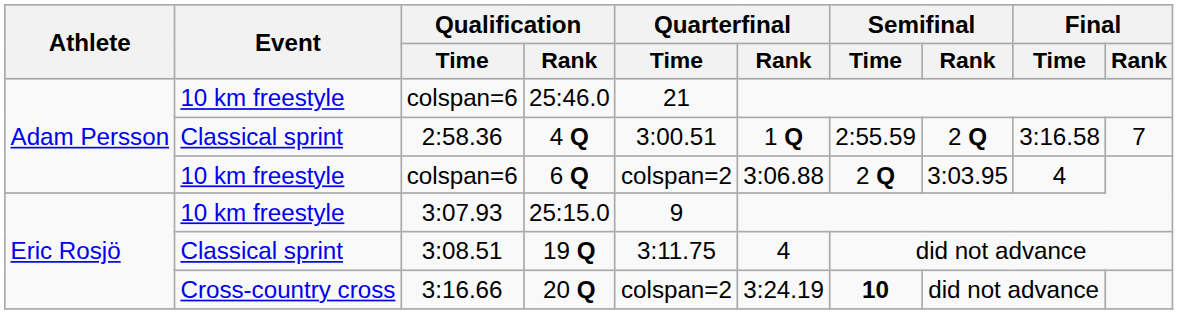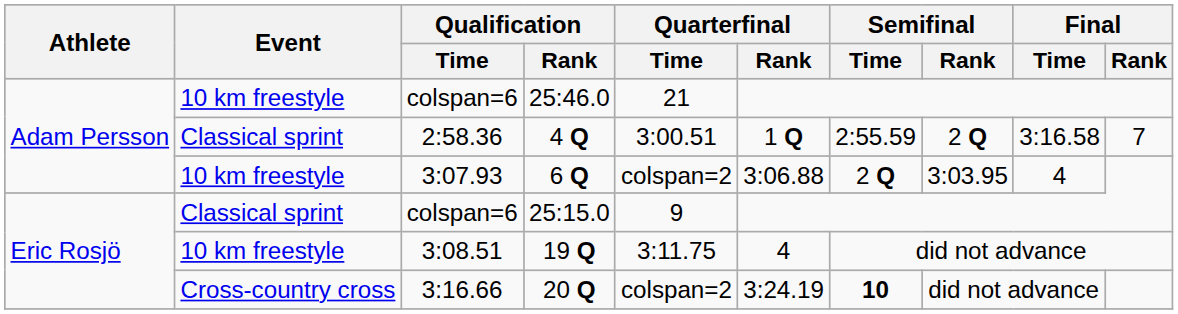(462, 175) colspan=6 -> (462, 175) 3:07.93
(262, 213) 10 km freestyle -> (262, 213) Classical sprint
(462, 213) 3:07.93 -> (462, 213) colspan=6
(262, 252) Classical sprint -> (262, 252) 10 km freestyle
